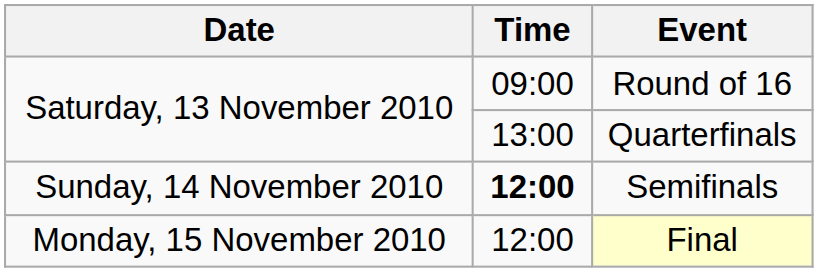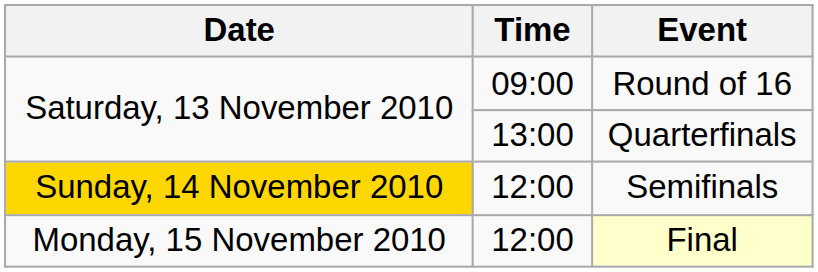(239, 187) no background -> (239, 187) gold background
(533, 187) bold -> (533, 187) normal
